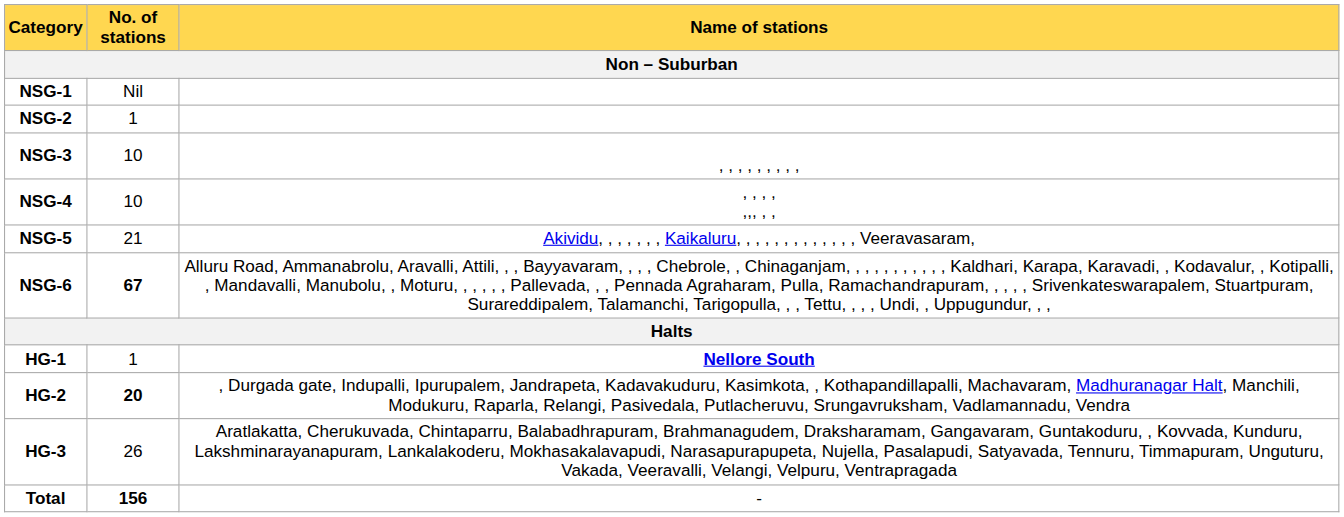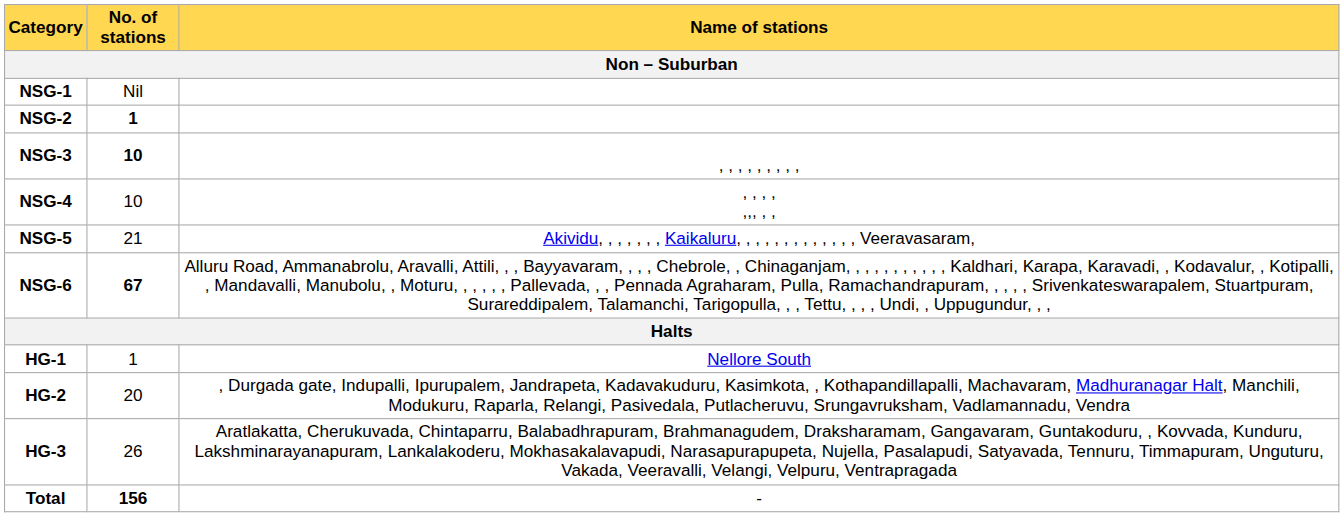(133, 118) normal -> (133, 118) bold
(133, 155) normal -> (133, 155) bold
(759, 358) bold -> (759, 358) normal
(133, 395) bold -> (133, 395) normal
